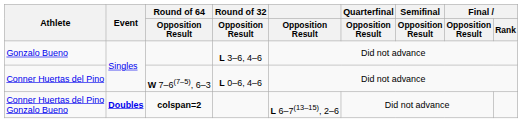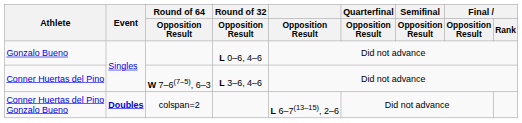(241, 58) L 3–6, 4–6 -> (241, 58) L 0–6, 4–6
(241, 84) L 0–6, 4–6 -> (241, 84) L 3–6, 4–6
(179, 105) bold -> (179, 105) normal
